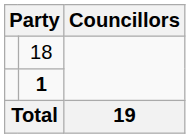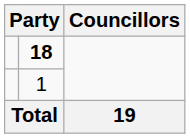(41, 52) normal -> (41, 52) bold
(41, 84) bold -> (41, 84) normal
